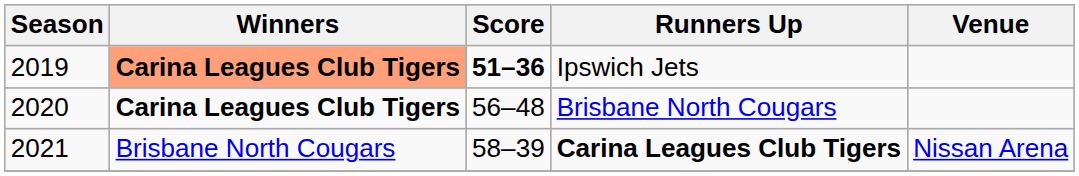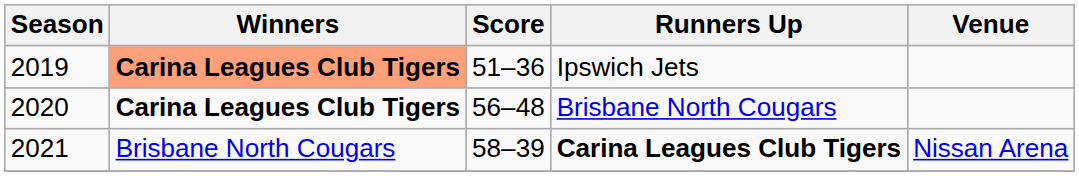(508, 66) bold -> (508, 66) normal
